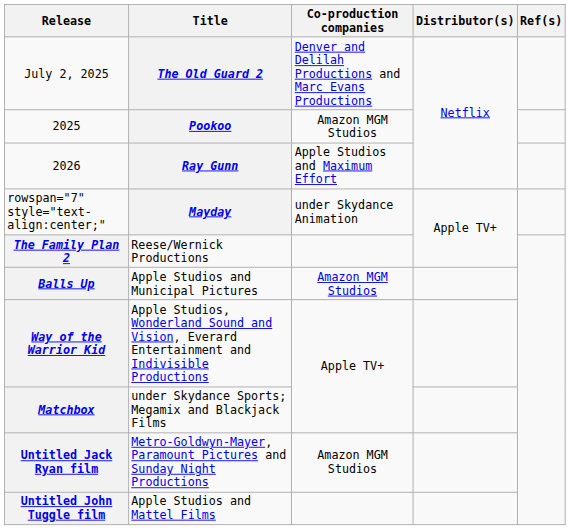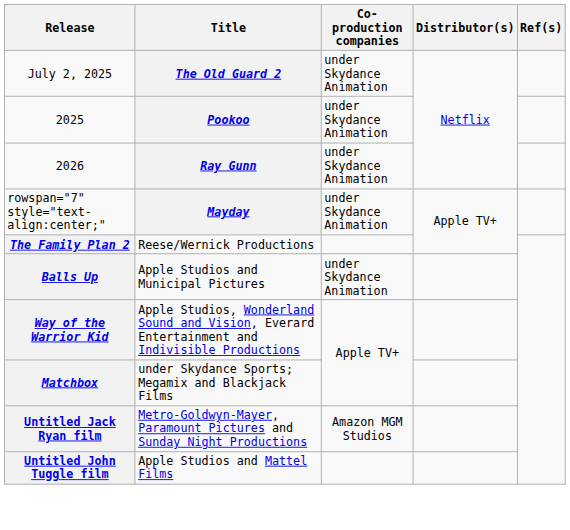(348, 74) Denver and Delilah Productions and Marc Evans Productions -> (356, 74) under Skydance Animation
(353, 126) Amazon MGM Studios -> (356, 120) under Skydance Animation
(341, 166) Apple Studios and Maximum Effort -> (356, 166) under Skydance Animation
(353, 284) Amazon MGM Studios -> (356, 277) under Skydance Animation
